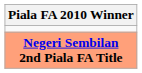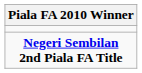(71, 50) lightsalmon background -> (71, 50) no background
